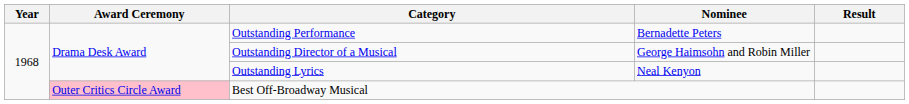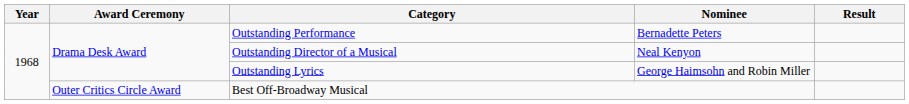(724, 52) George Haimsohn and Robin Miller -> (669, 52) Neal Kenyon
(669, 71) Neal Kenyon -> (724, 71) George Haimsohn and Robin Miller
(116, 90) pink background -> (116, 90) no background
